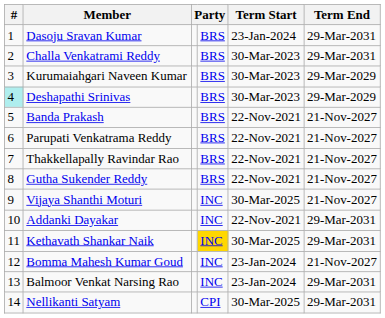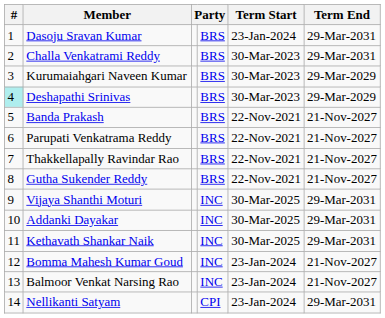(342, 199) 21-Nov-2027 -> (341, 199) 29-Mar-2031
(266, 220) 22-Nov-2021 -> (266, 220) 30-Mar-2025
(212, 240) gold background -> (212, 240) no background
(341, 281) 29-Mar-2031 -> (342, 281) 21-Nov-2027
(266, 302) 30-Mar-2025 -> (264, 302) 23-Jan-2024
